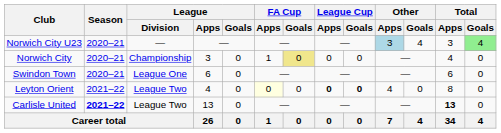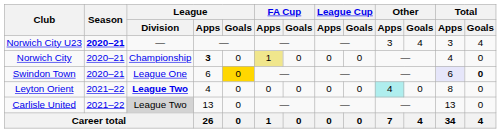(105, 43) normal -> (105, 43) bold
(390, 43) lightblue background -> (390, 43) no background
(480, 43) lightgreen background -> (480, 43) no background
(208, 58) normal -> (208, 58) bold
(269, 58) no background -> (269, 58) khaki background
(299, 58) khaki background -> (299, 58) no background
(238, 74) no background -> (238, 74) gold background
(450, 74) no background -> (450, 74) lavender background
(480, 74) normal -> (480, 74) bold
(160, 89) normal -> (160, 89) bold
(269, 89) lightyellow background -> (269, 89) no background
(329, 89) bold -> (329, 89) normal
(359, 89) bold -> (359, 89) normal
(390, 89) no background -> (390, 89) paleturquoise background
(105, 105) bold -> (105, 105) normal
(160, 105) no background -> (160, 105) lightgrey background
(450, 105) bold -> (450, 105) normal
